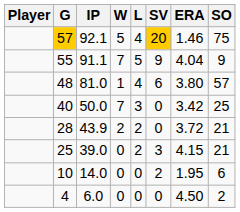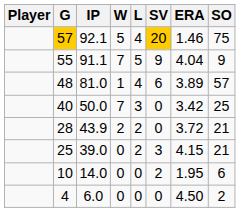(190, 83) 3.80 -> (190, 83) 3.89
